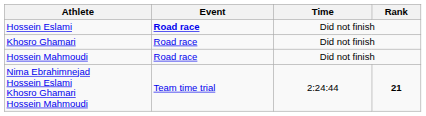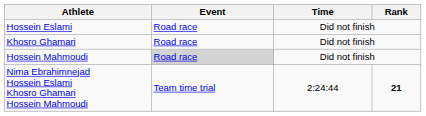(177, 27) bold -> (175, 27) normal
(175, 57) no background -> (175, 57) lightgrey background
